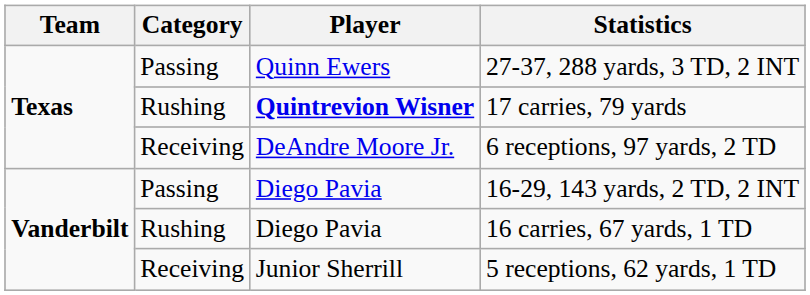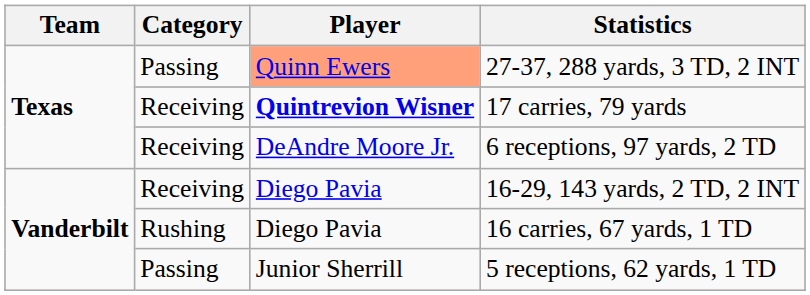(323, 66) no background -> (323, 66) lightsalmon background
(183, 106) Rushing -> (192, 106) Receiving
(179, 187) Passing -> (192, 187) Receiving
(192, 268) Receiving -> (179, 268) Passing
